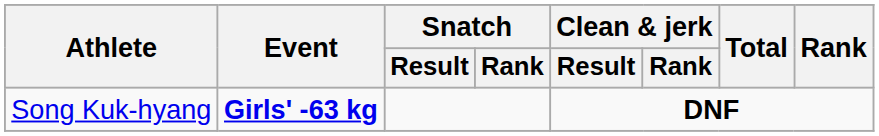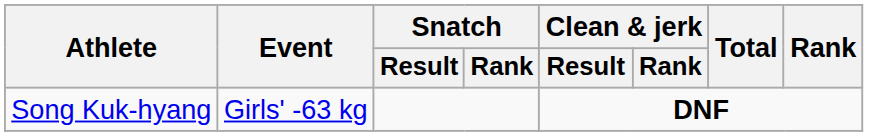(301, 110) bold -> (296, 110) normal
